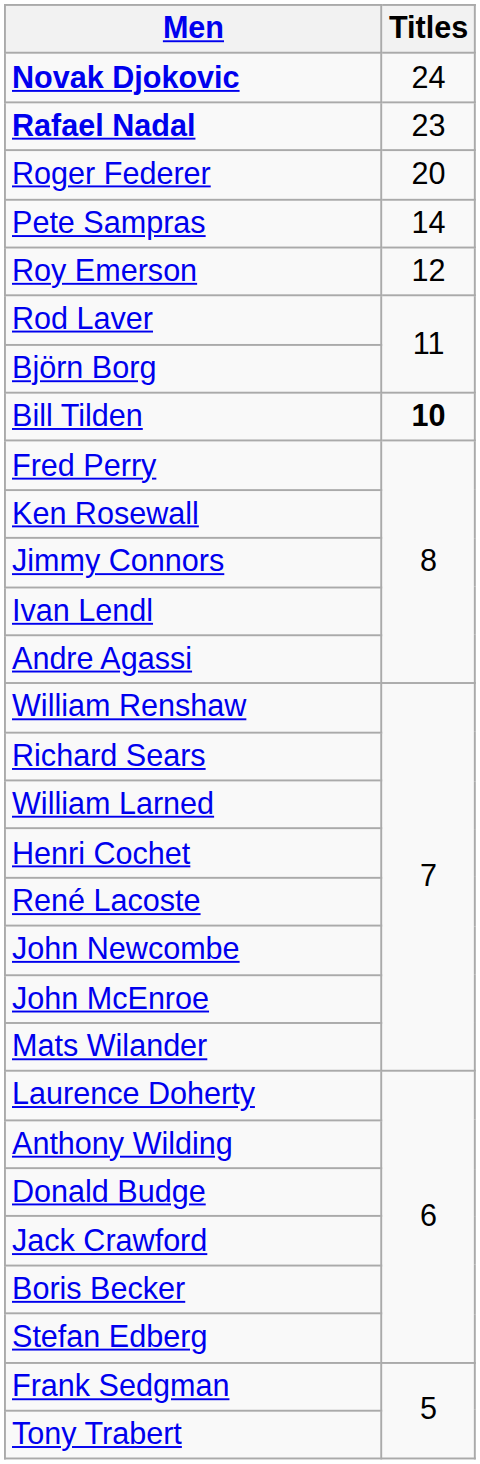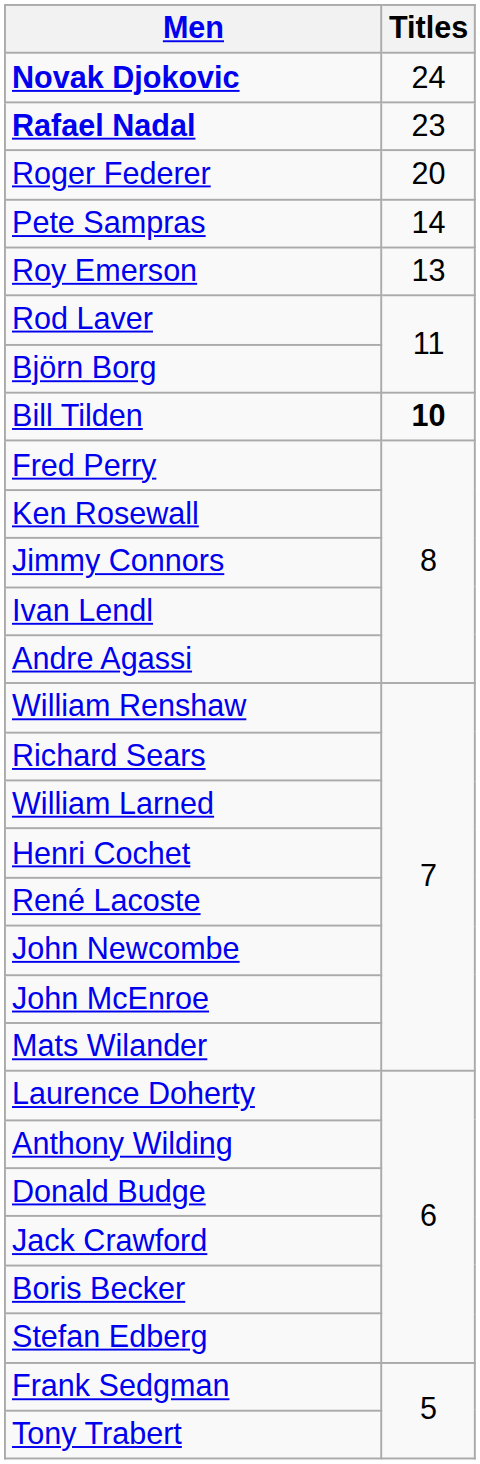(429, 271) 12 -> (429, 271) 13
